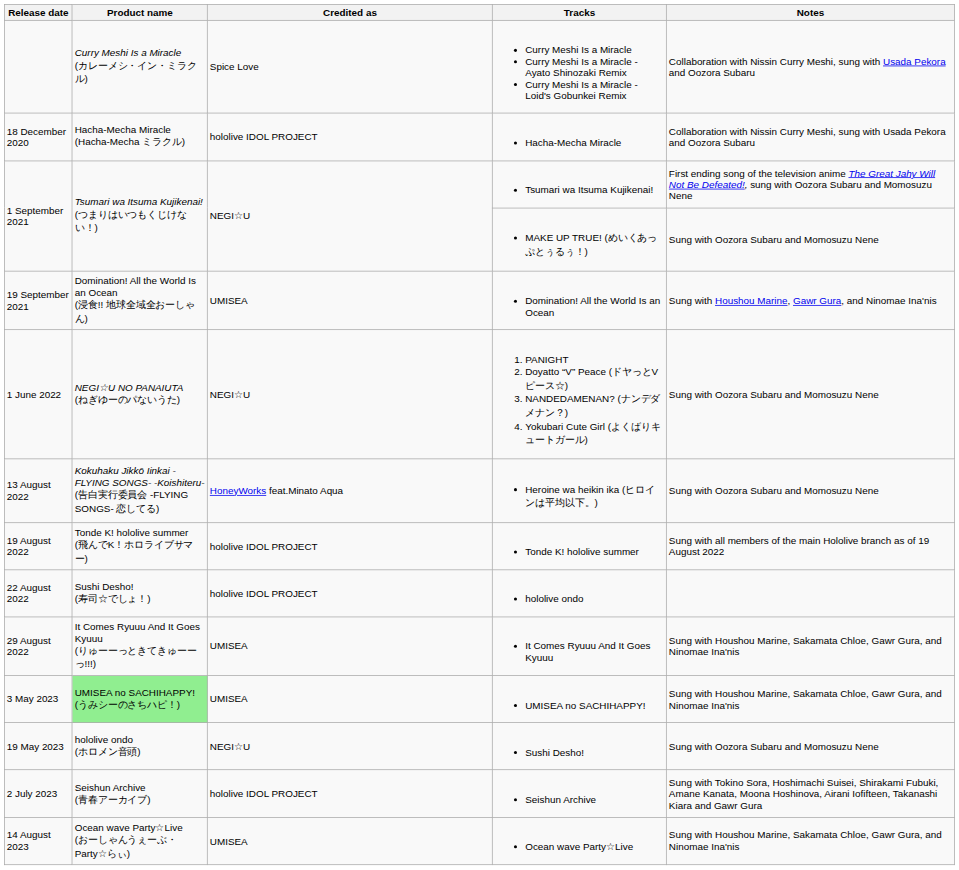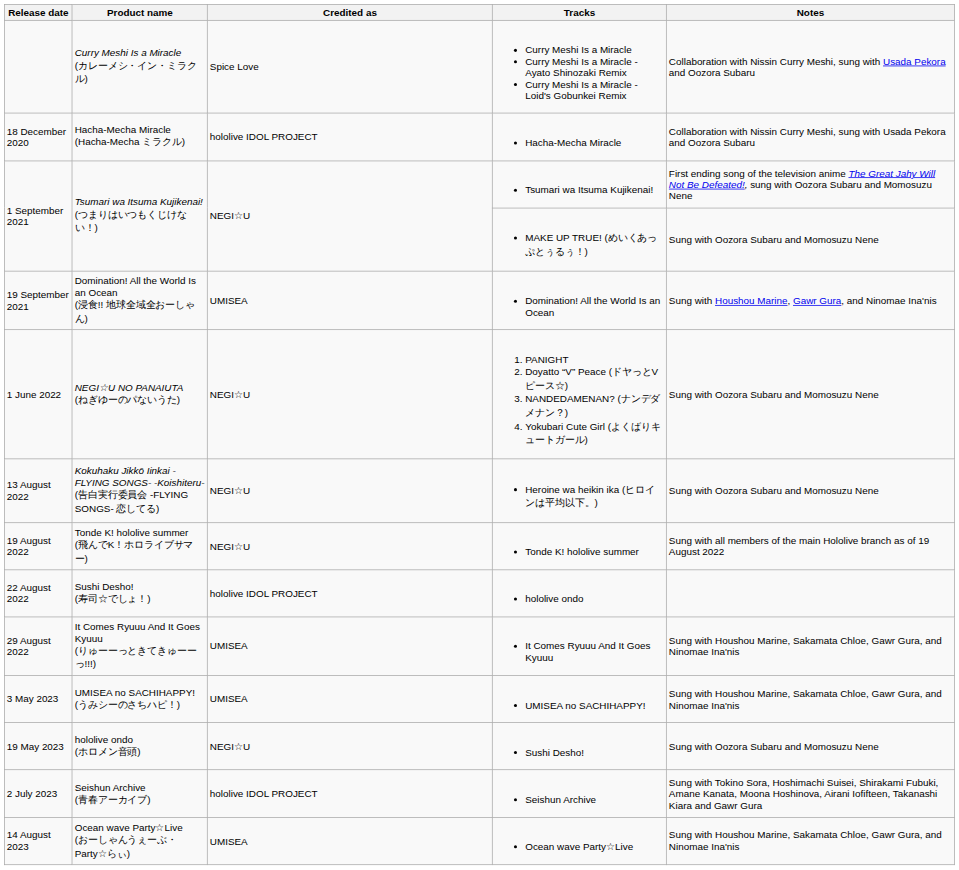(276, 491) HoneyWorks feat.Minato Aqua -> (230, 491) NEGI☆U
(264, 546) hololive IDOL PROJECT -> (230, 546) NEGI☆U
(135, 698) lightgreen background -> (135, 698) no background
